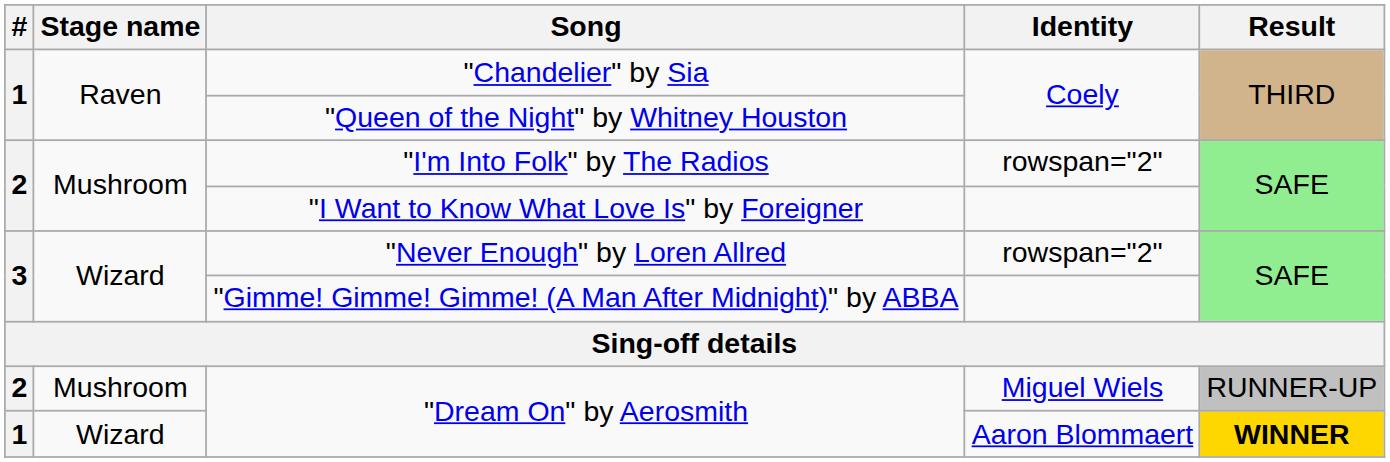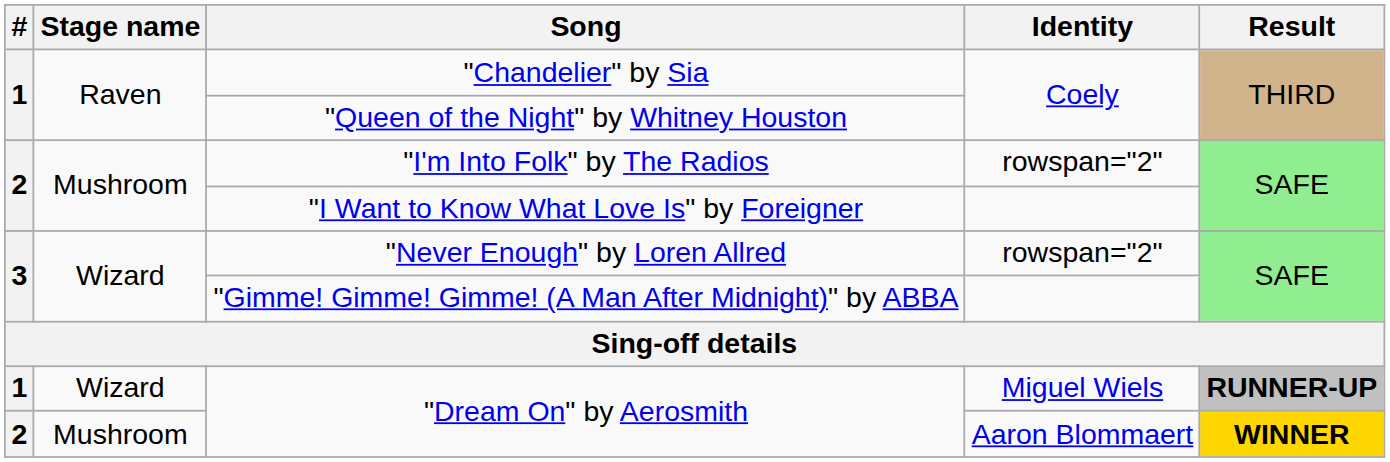(19, 388) 2 -> (19, 388) 1
(120, 388) Mushroom -> (120, 388) Wizard
(1292, 388) normal -> (1292, 388) bold
(19, 433) 1 -> (19, 433) 2
(120, 433) Wizard -> (120, 433) Mushroom
